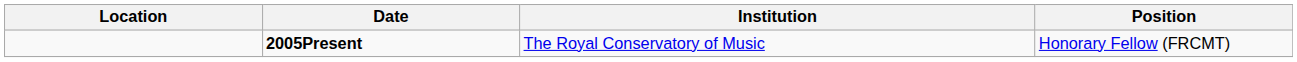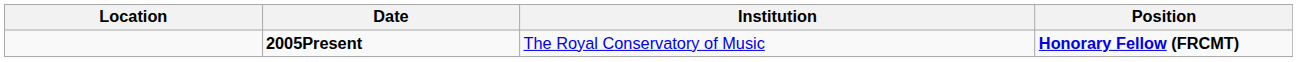(1135, 43) normal -> (1139, 43) bold
